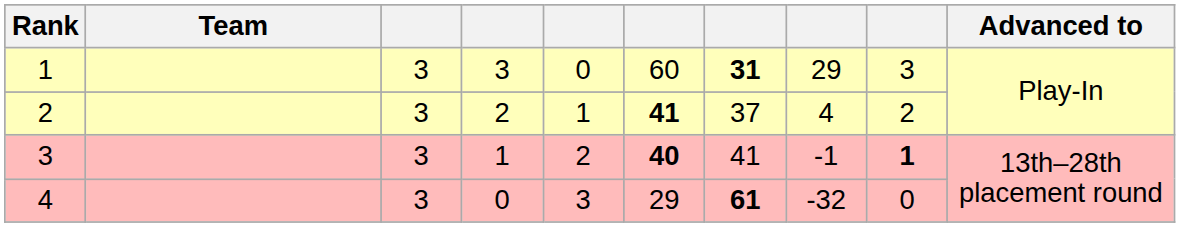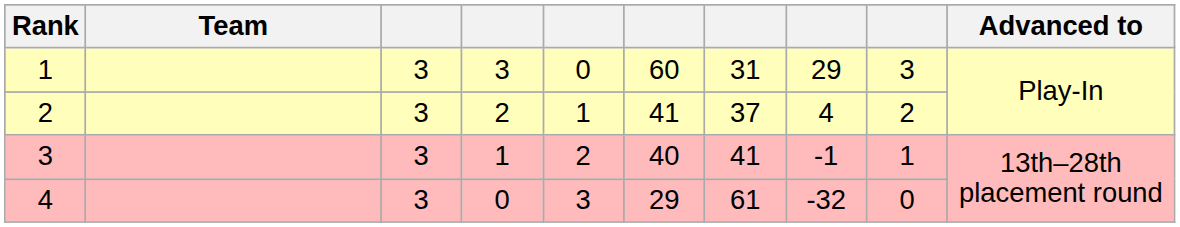(745, 69) bold -> (745, 69) normal
(664, 112) bold -> (664, 112) normal
(664, 156) bold -> (664, 156) normal
(907, 156) bold -> (907, 156) normal
(745, 199) bold -> (745, 199) normal
